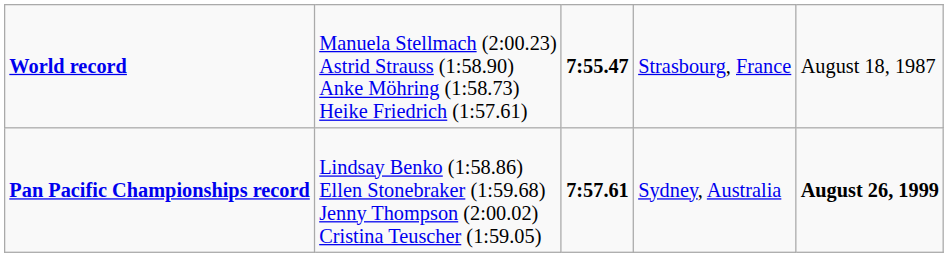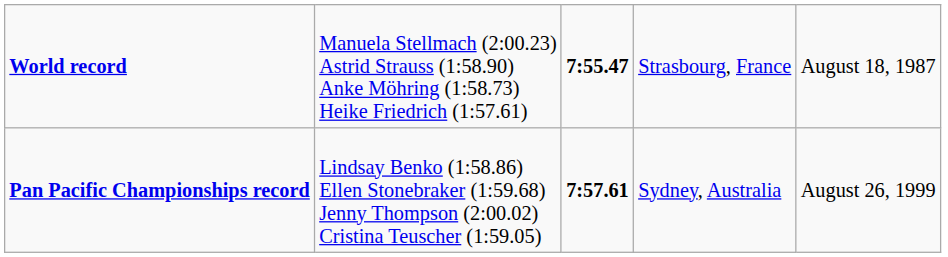(870, 189) bold -> (868, 189) normal
